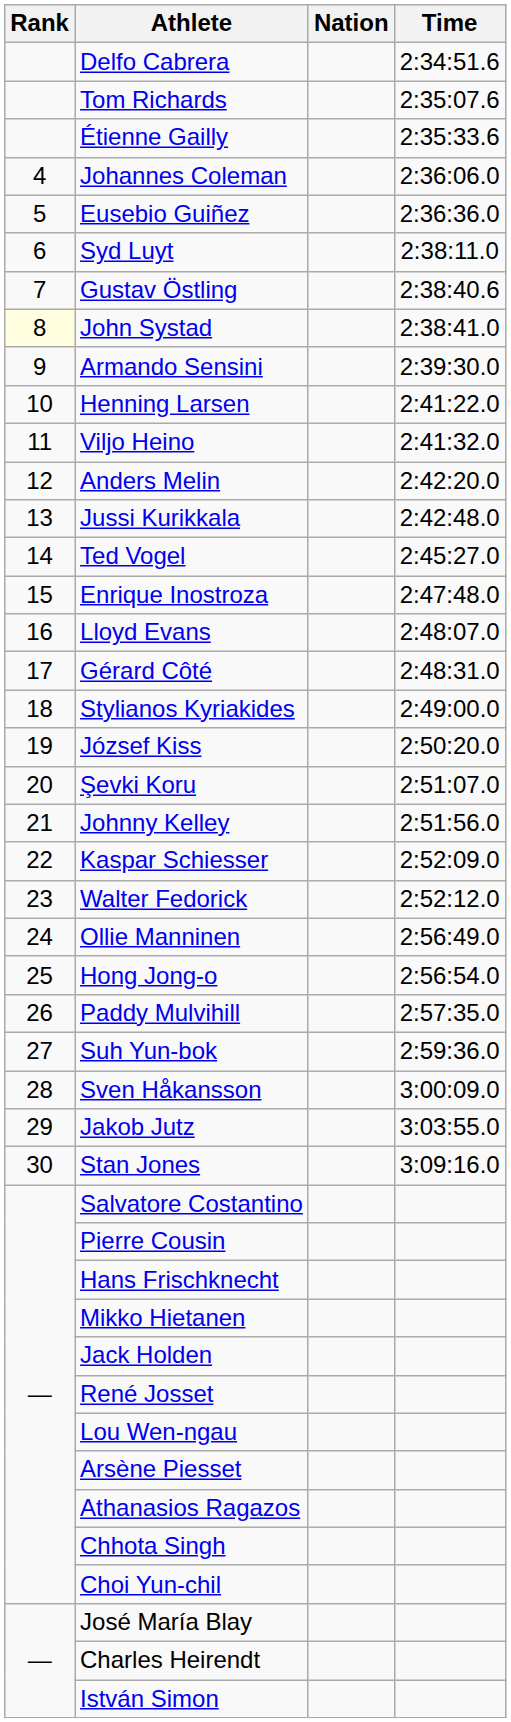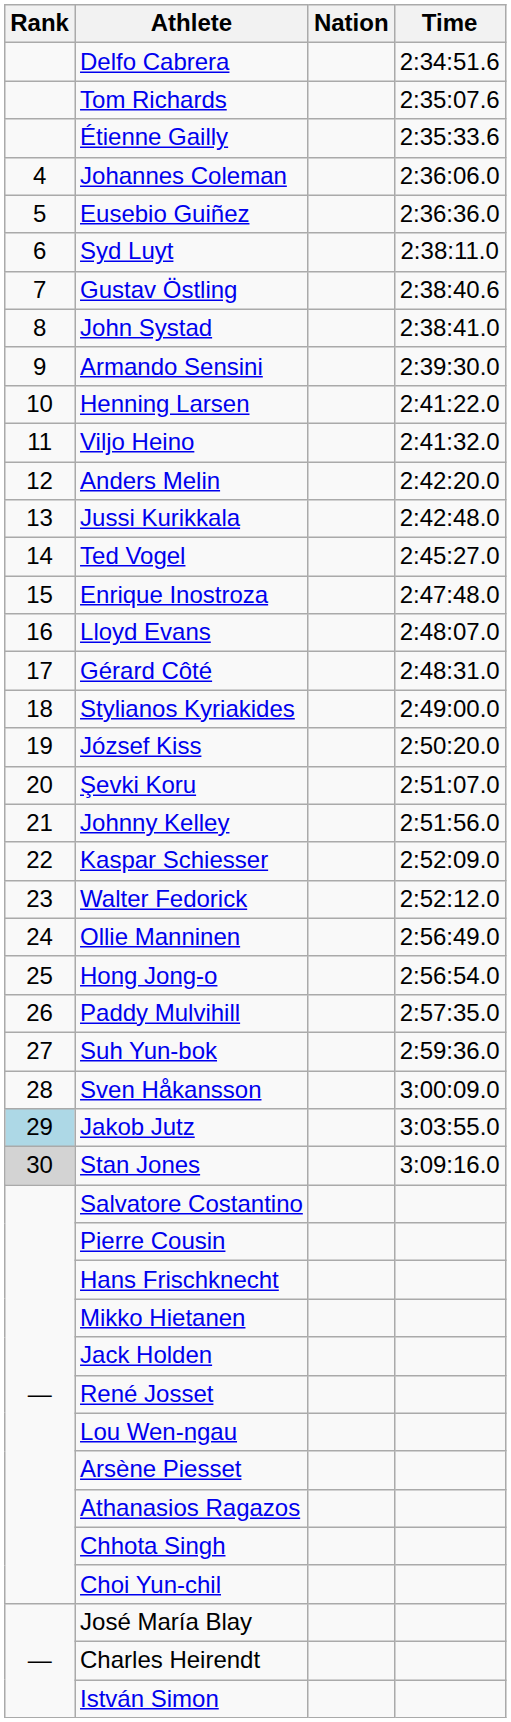(40, 328) lightyellow background -> (40, 328) no background
(40, 1127) no background -> (40, 1127) lightblue background
(40, 1165) no background -> (40, 1165) lightgrey background
